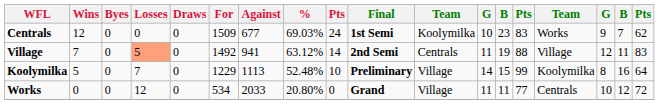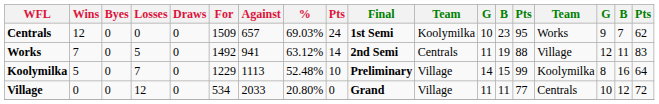(250, 33) 677 -> (250, 33) 657
(522, 33) 83 -> (522, 33) 95
(25, 52) Village -> (24, 52) Works
(137, 52) lightsalmon background -> (137, 52) no background
(24, 90) Works -> (25, 90) Village
